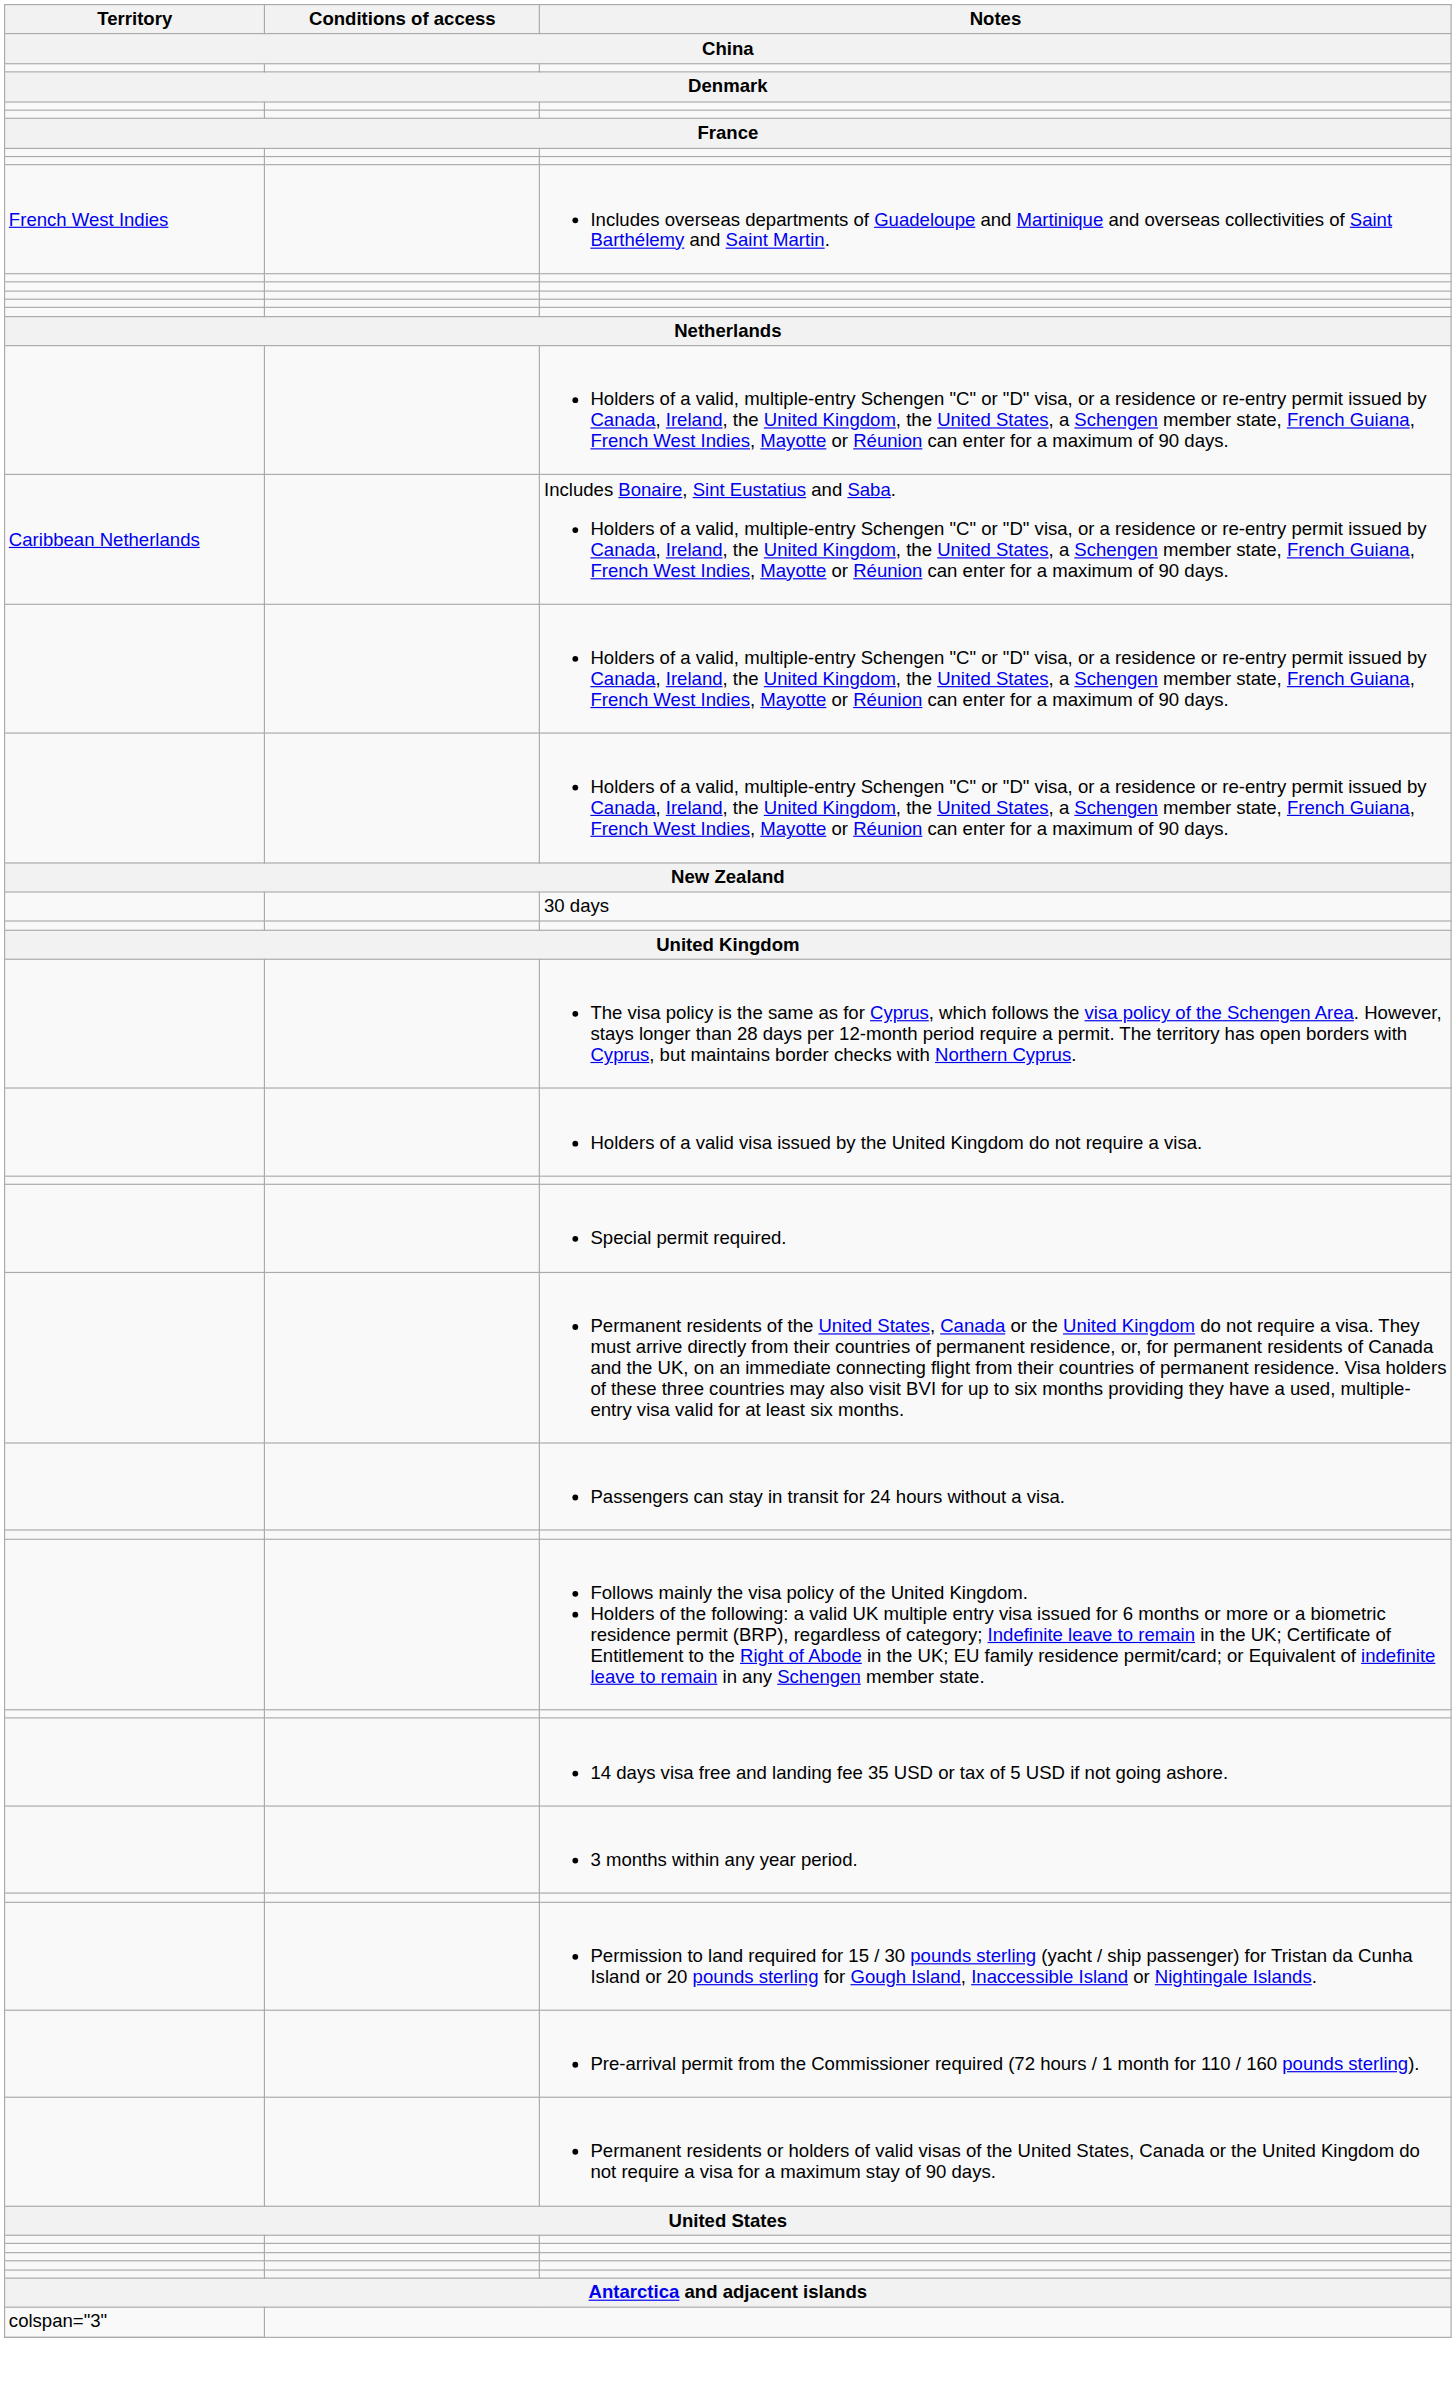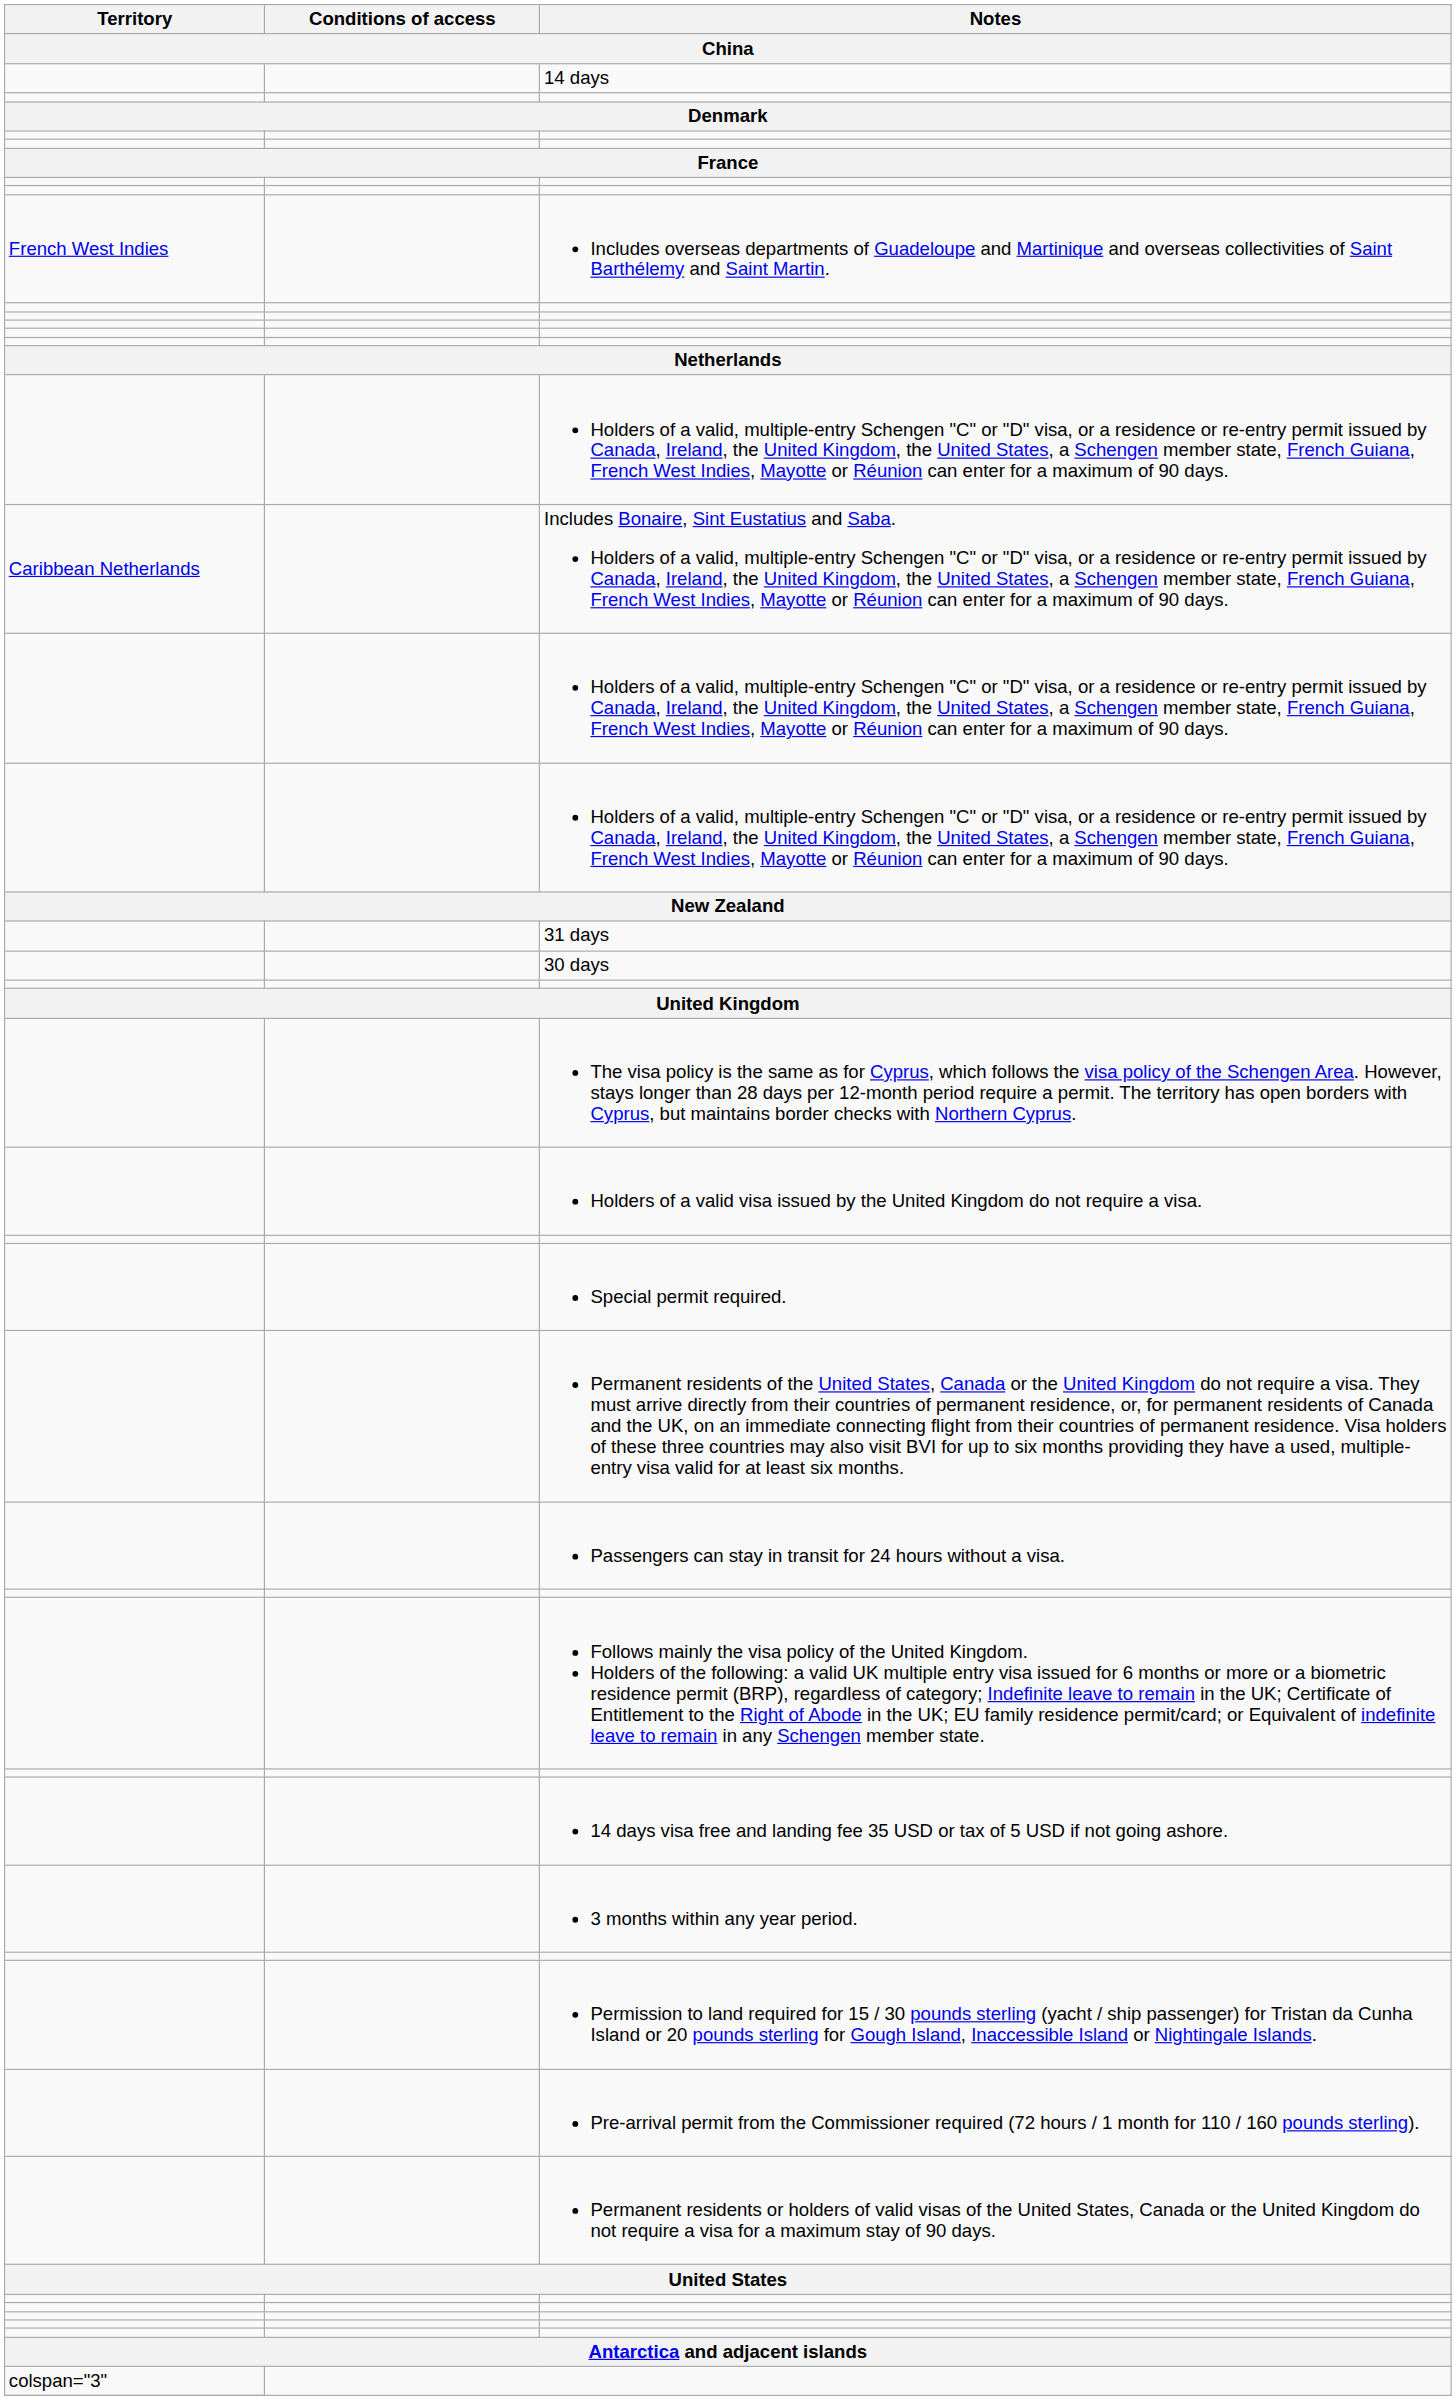+ row: (135, 78)
+ row: (135, 936)
